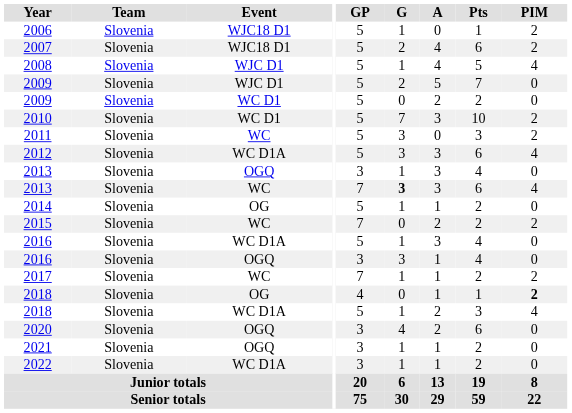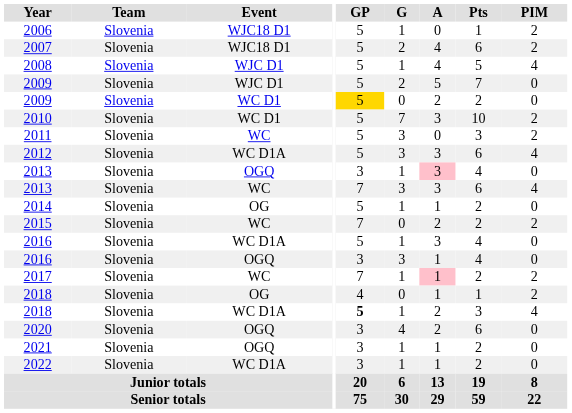(360, 100) no background -> (360, 100) gold background
(437, 171) no background -> (437, 171) pink background
(402, 188) bold -> (402, 188) normal
(437, 276) no background -> (437, 276) pink background
(534, 294) bold -> (534, 294) normal
(360, 312) normal -> (360, 312) bold
